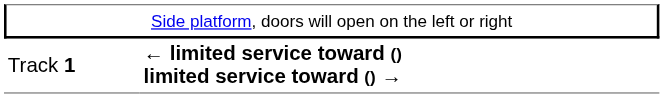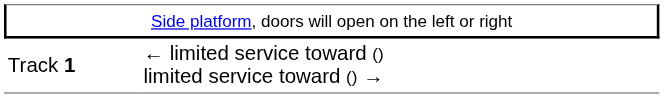(273, 65) bold -> (264, 65) normal
